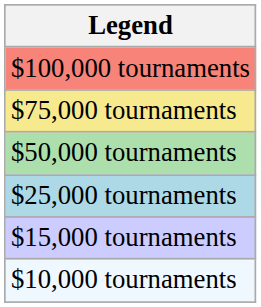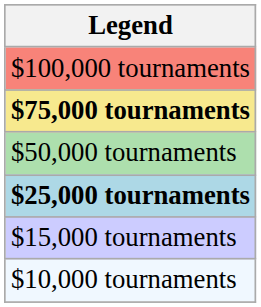(124, 110) normal -> (130, 110) bold
(124, 195) normal -> (130, 195) bold
